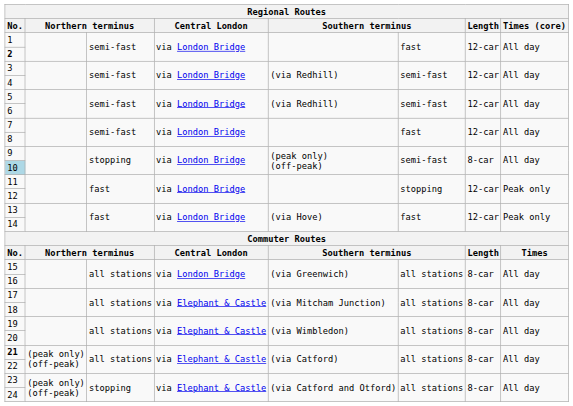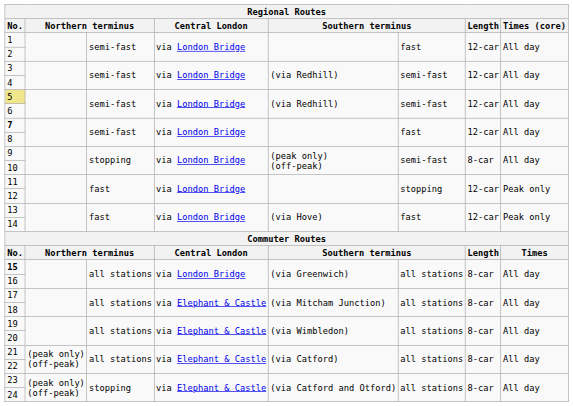(10, 54) bold -> (10, 54) normal
(10, 97) no background -> (10, 97) khaki background
(10, 125) normal -> (10, 125) bold
(13, 168) lightblue background -> (13, 168) no background
(13, 267) normal -> (13, 267) bold
(13, 352) bold -> (13, 352) normal
